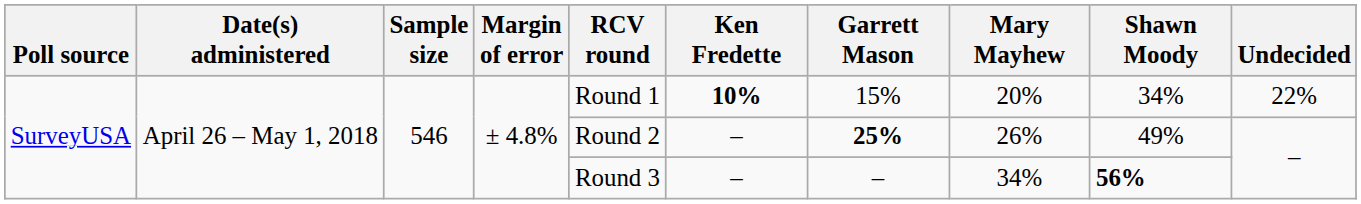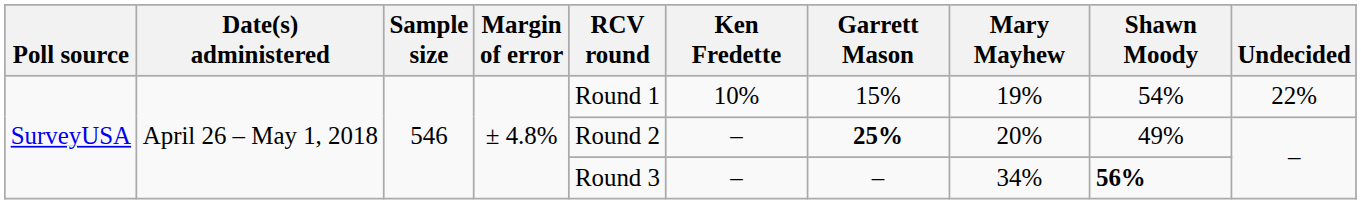(737, 95) bold -> (737, 95) normal
(1019, 95) 20% -> (1019, 95) 19%
(1161, 95) 34% -> (1161, 95) 54%
(1019, 137) 26% -> (1019, 137) 20%
